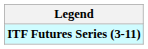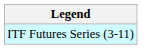(74, 34) bold -> (71, 34) normal
